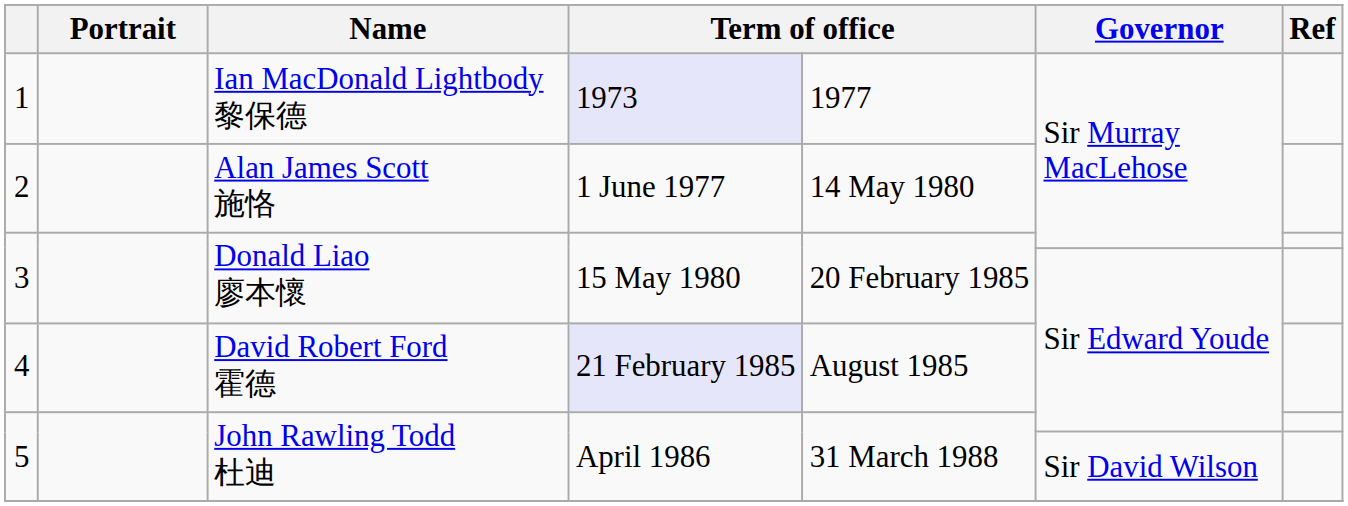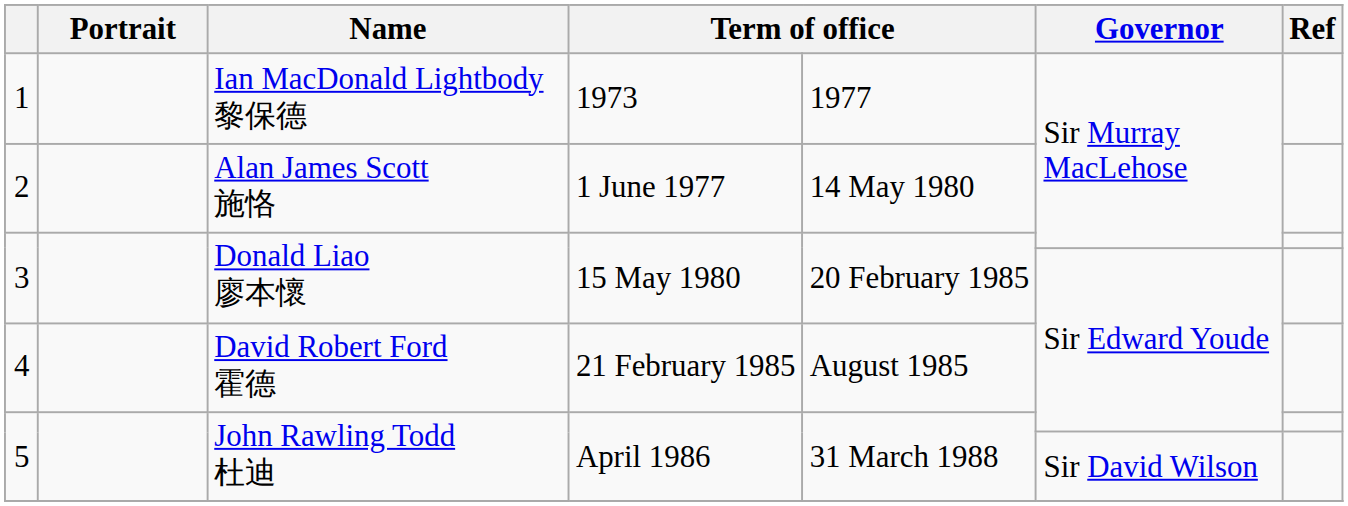(607, 98) lavender background -> (607, 98) no background
(686, 366) lavender background -> (686, 366) no background
